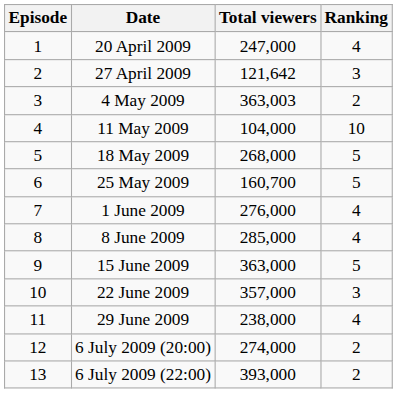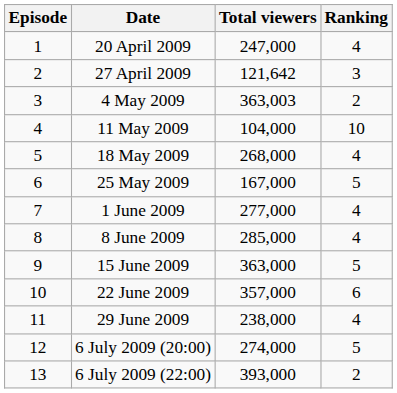(356, 155) 5 -> (356, 155) 4
(268, 182) 160,700 -> (268, 182) 167,000
(268, 210) 276,000 -> (268, 210) 277,000
(356, 292) 3 -> (356, 292) 6
(356, 347) 2 -> (356, 347) 5
